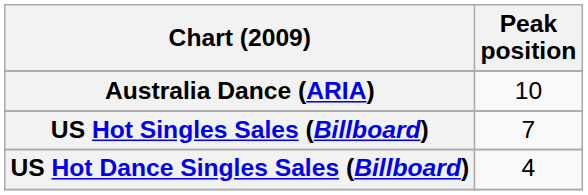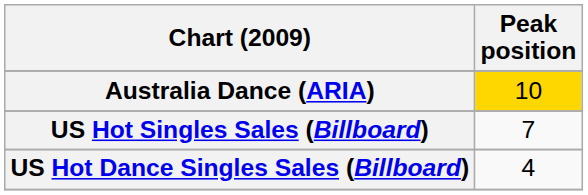(528, 90) no background -> (528, 90) gold background
